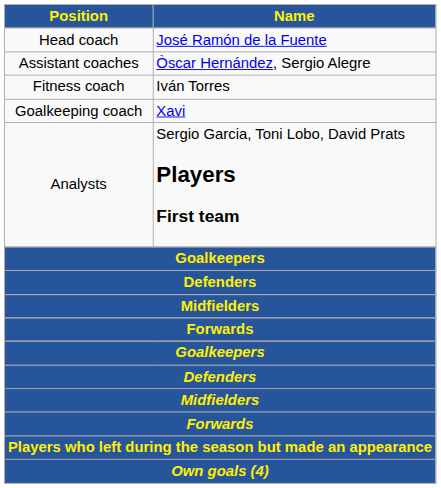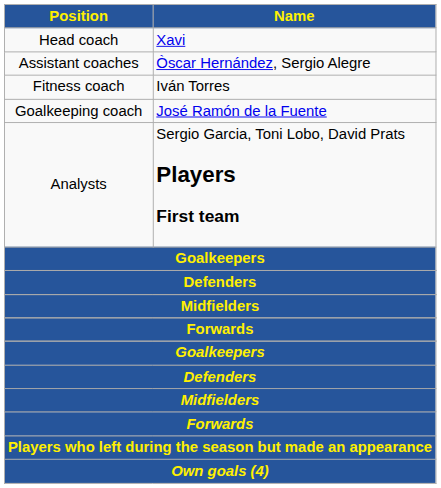(242, 39) José Ramón de la Fuente -> (171, 39) Xavi
(171, 110) Xavi -> (242, 110) José Ramón de la Fuente
